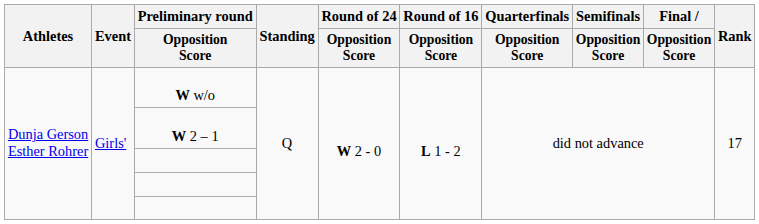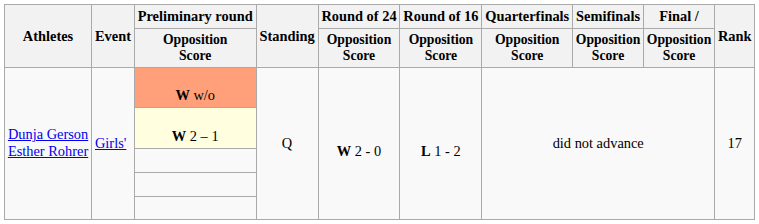(195, 95) no background -> (195, 95) lightsalmon background
(195, 136) no background -> (195, 136) lightyellow background
